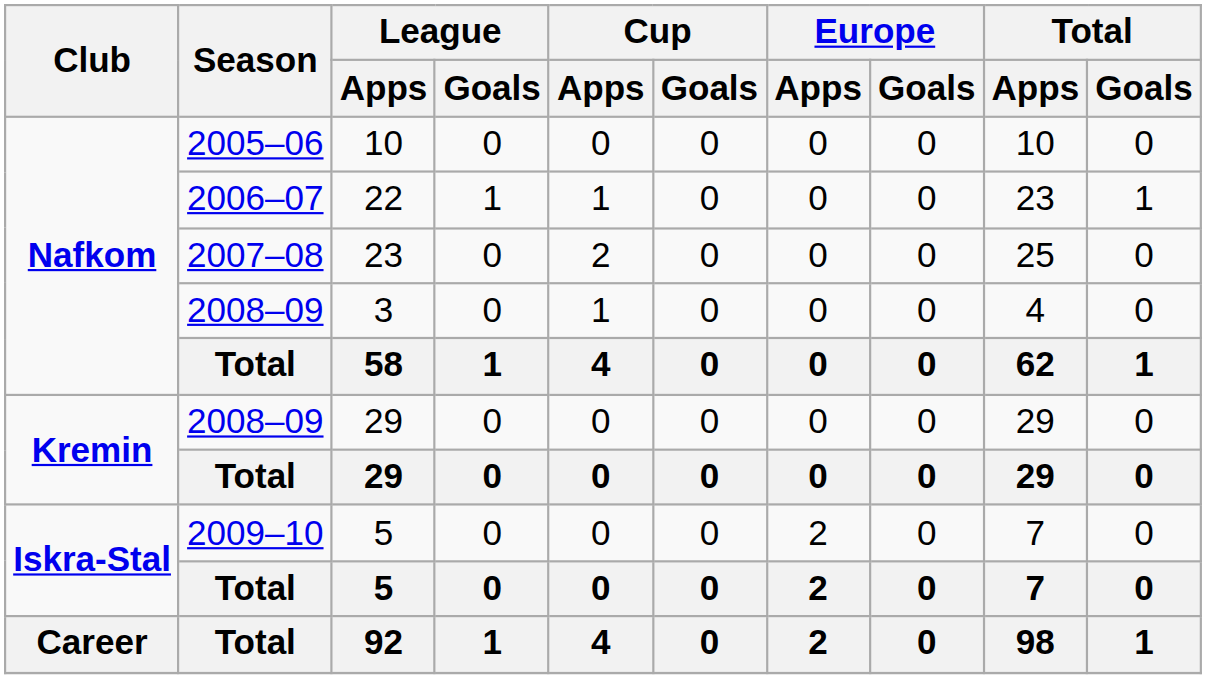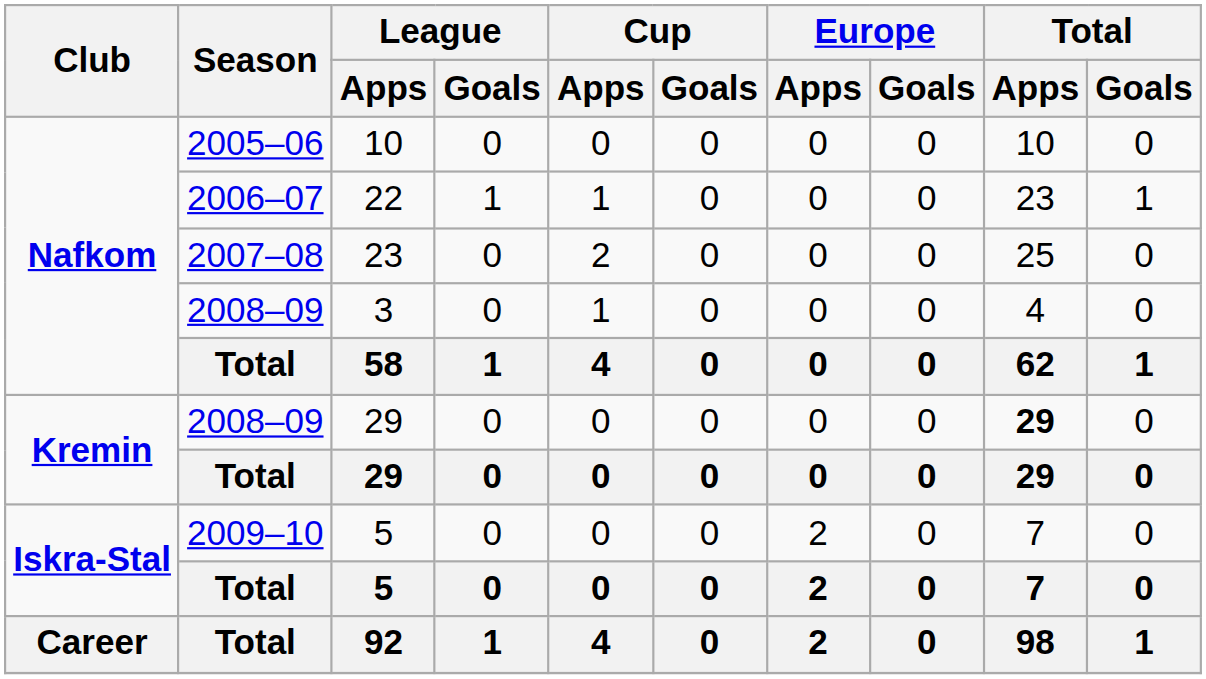(1035, 421) normal -> (1035, 421) bold
